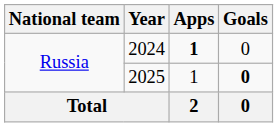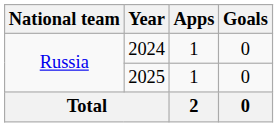(194, 48) bold -> (194, 48) normal
(245, 77) bold -> (245, 77) normal
